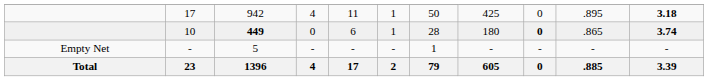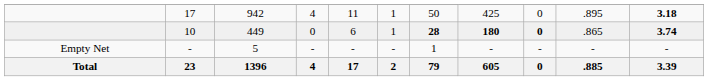(255, 31) bold -> (255, 31) normal
(434, 31) normal -> (434, 31) bold
(491, 31) normal -> (491, 31) bold
